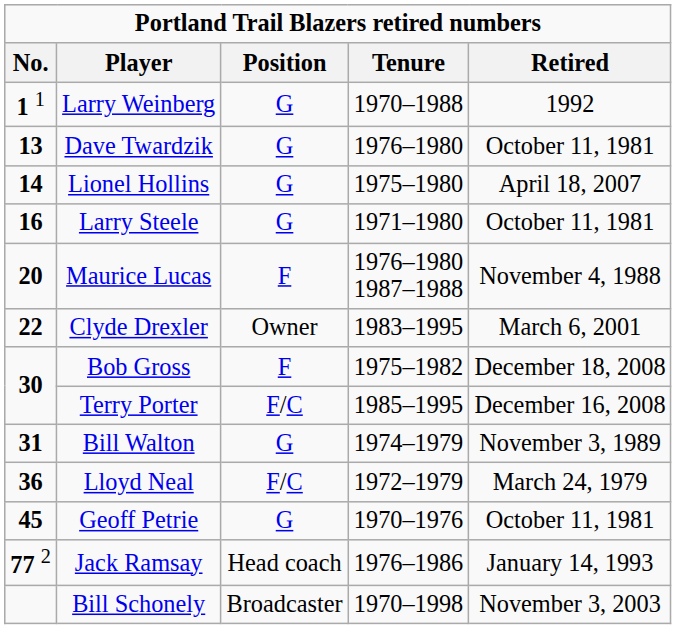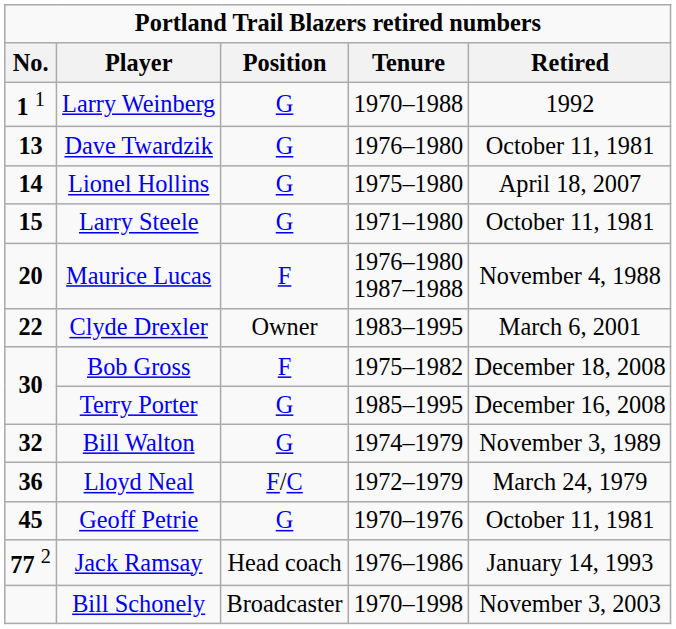(31, 223) 16 -> (31, 223) 15
(285, 404) F/C -> (285, 404) G
(31, 443) 31 -> (31, 443) 32
